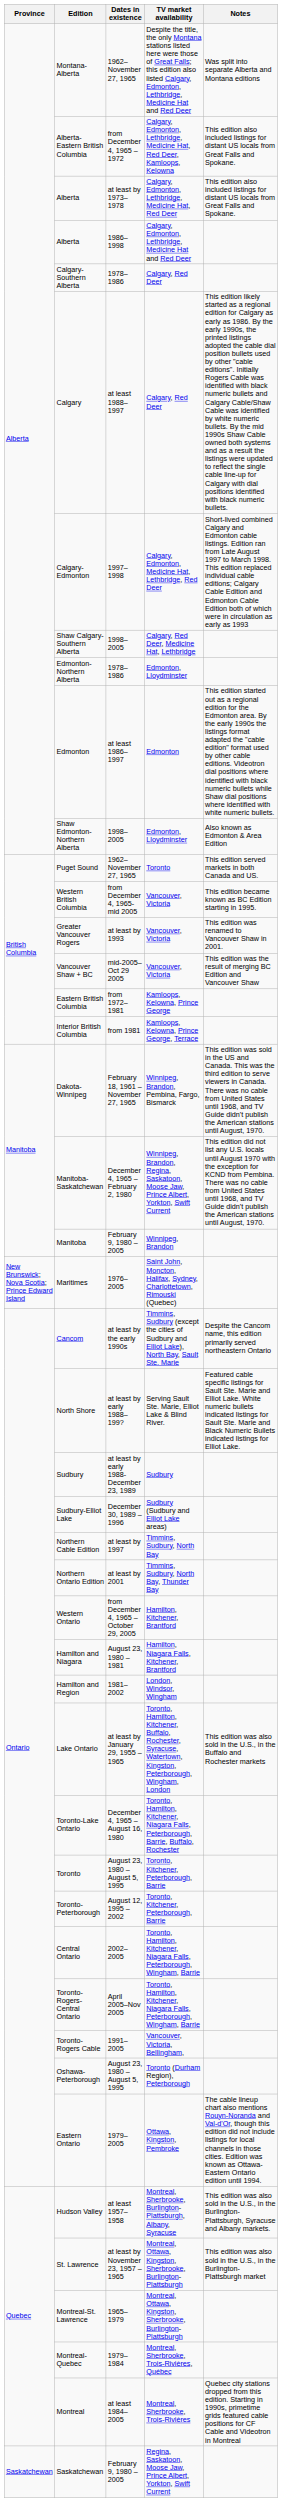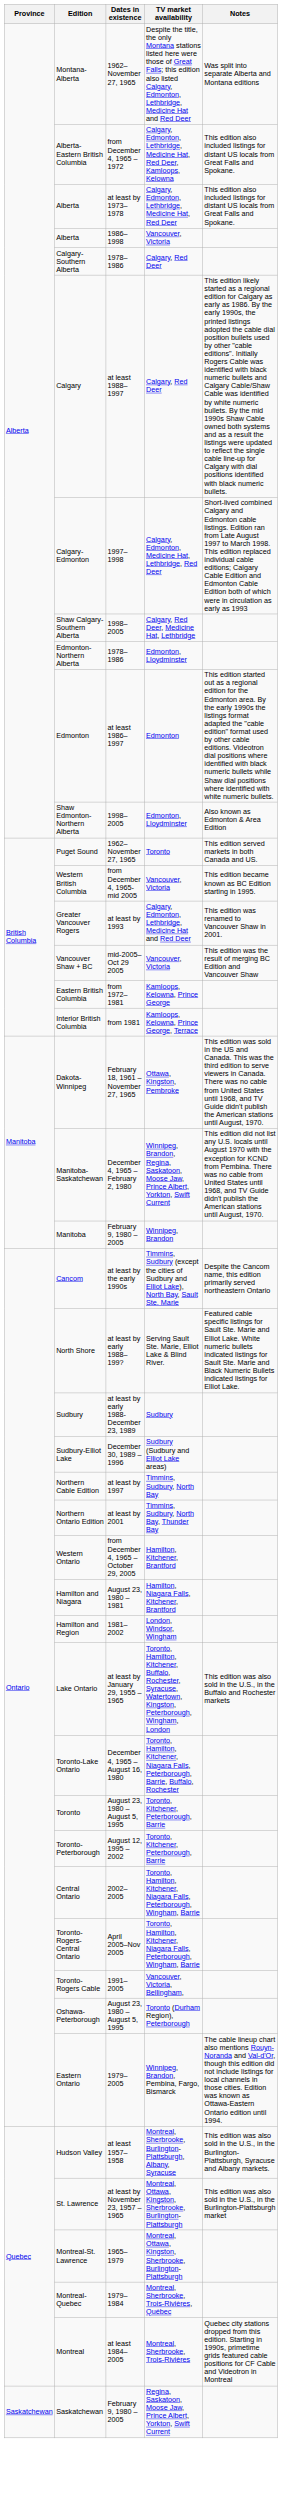(169, 242) Calgary, Edmonton, Lethbridge, Medicine Hat and Red Deer -> (164, 238) Vancouver, Victoria
(164, 935) Vancouver, Victoria -> (168, 923) Calgary, Edmonton, Lethbridge, Medicine Hat and Red Deer
(173, 1090) Winnipeg, Brandon, Pembina, Fargo, Bismarck -> (162, 1082) Ottawa, Kingston, Pembroke
- row: (72, 1282)
(163, 2140) Ottawa, Kingston, Pembroke -> (173, 2080) Winnipeg, Brandon, Pembina, Fargo, Bismarck
